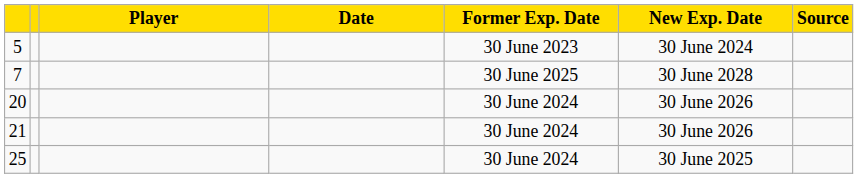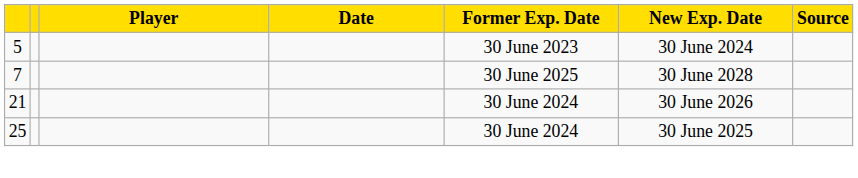- row: (18, 103)
